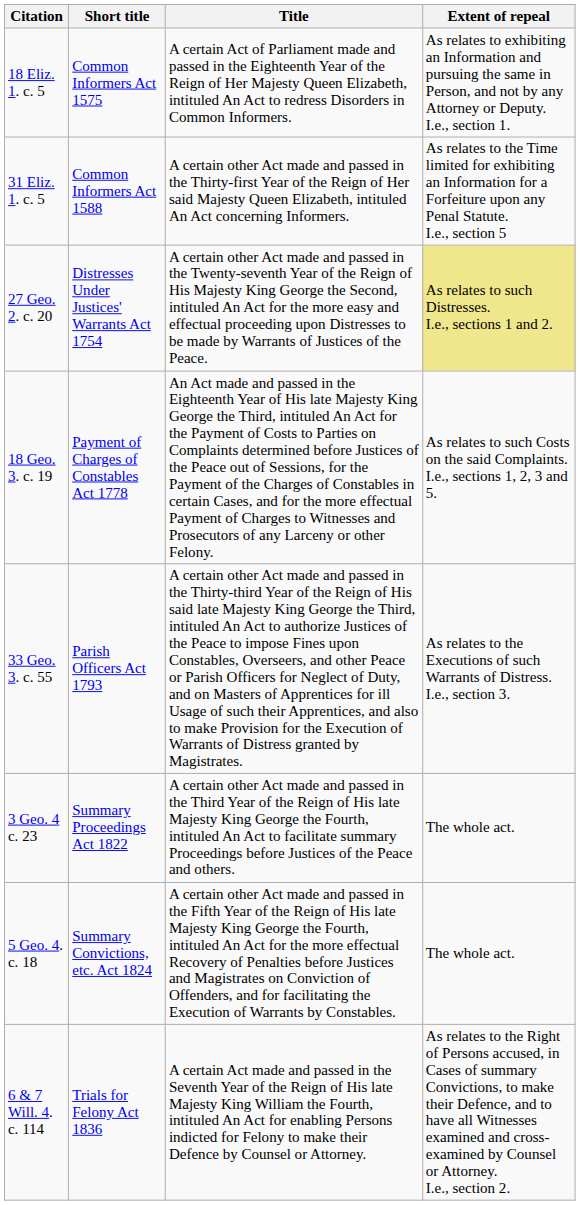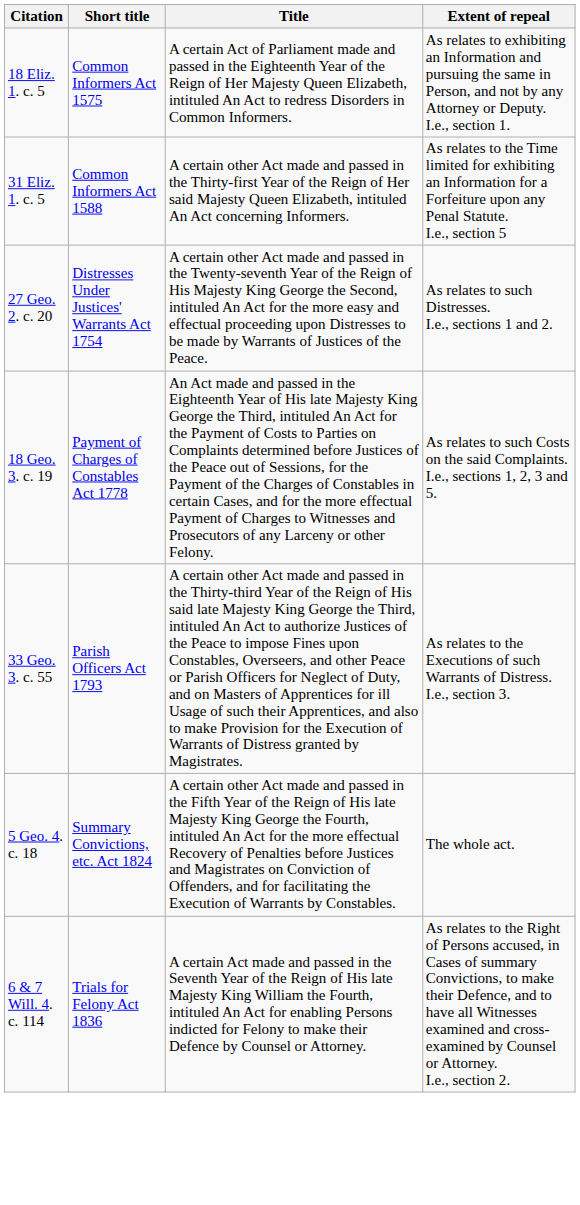(489, 307) khaki background -> (489, 307) no background
- row: (34, 827)
